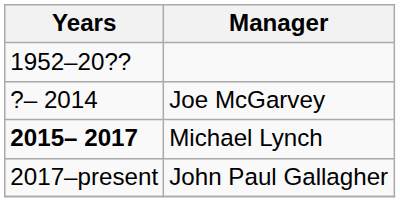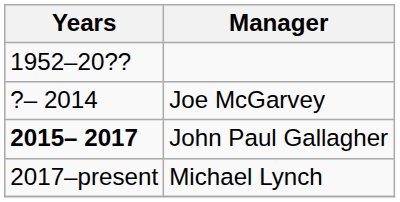(246, 138) Michael Lynch -> (279, 138) John Paul Gallagher
(279, 176) John Paul Gallagher -> (246, 176) Michael Lynch
